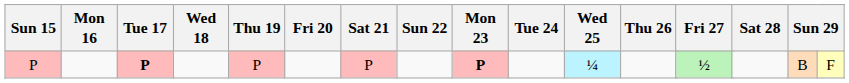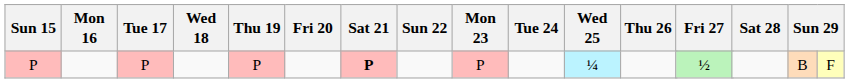(145, 64) bold -> (145, 64) normal
(369, 64) normal -> (369, 64) bold
(480, 64) bold -> (480, 64) normal
